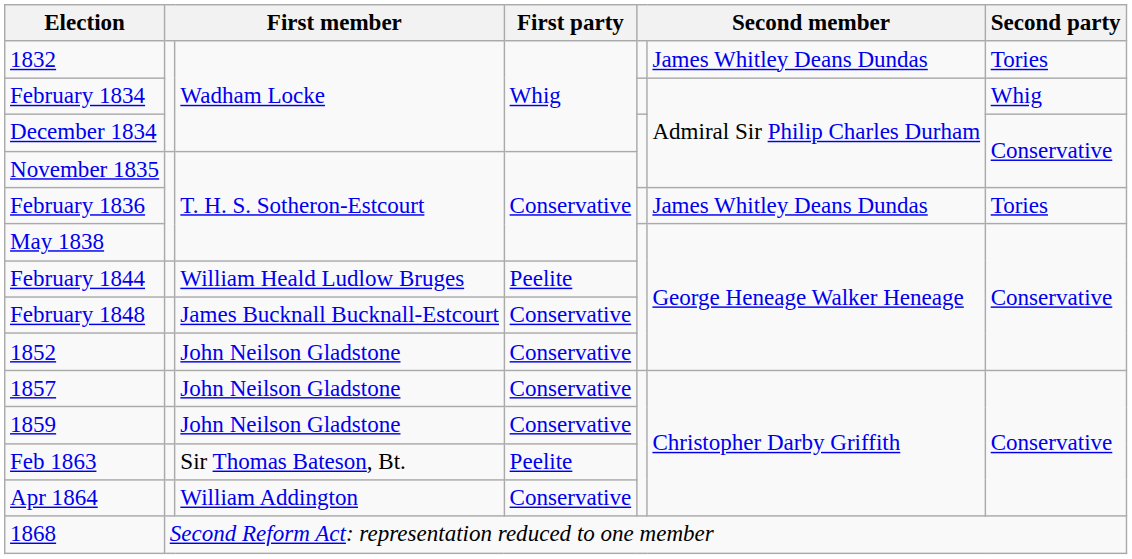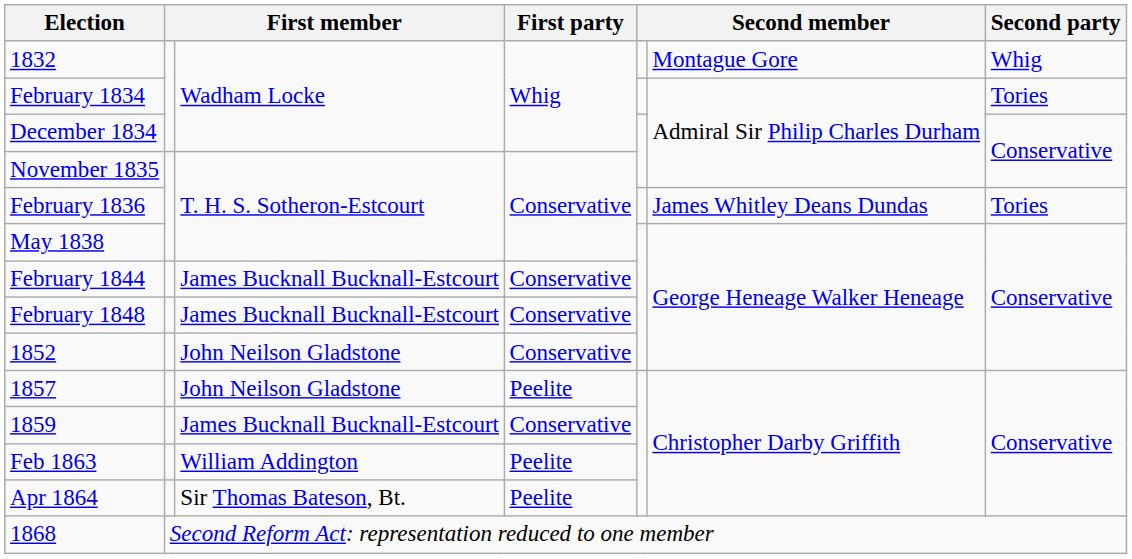(790, 59) James Whitley Deans Dundas -> (725, 59) Montague Gore
(1019, 59) Tories -> (1016, 59) Whig
(1016, 95) Whig -> (1019, 95) Tories
(322, 278) William Heald Ludlow Bruges -> (340, 278) James Bucknall Bucknall-Estcourt
(541, 278) Peelite -> (570, 278) Conservative
(570, 388) Conservative -> (541, 388) Peelite
(290, 424) John Neilson Gladstone -> (340, 424) James Bucknall Bucknall-Estcourt
(293, 461) Sir Thomas Bateson, Bt. -> (269, 461) William Addington
(269, 497) William Addington -> (293, 497) Sir Thomas Bateson, Bt.
(570, 497) Conservative -> (541, 497) Peelite
